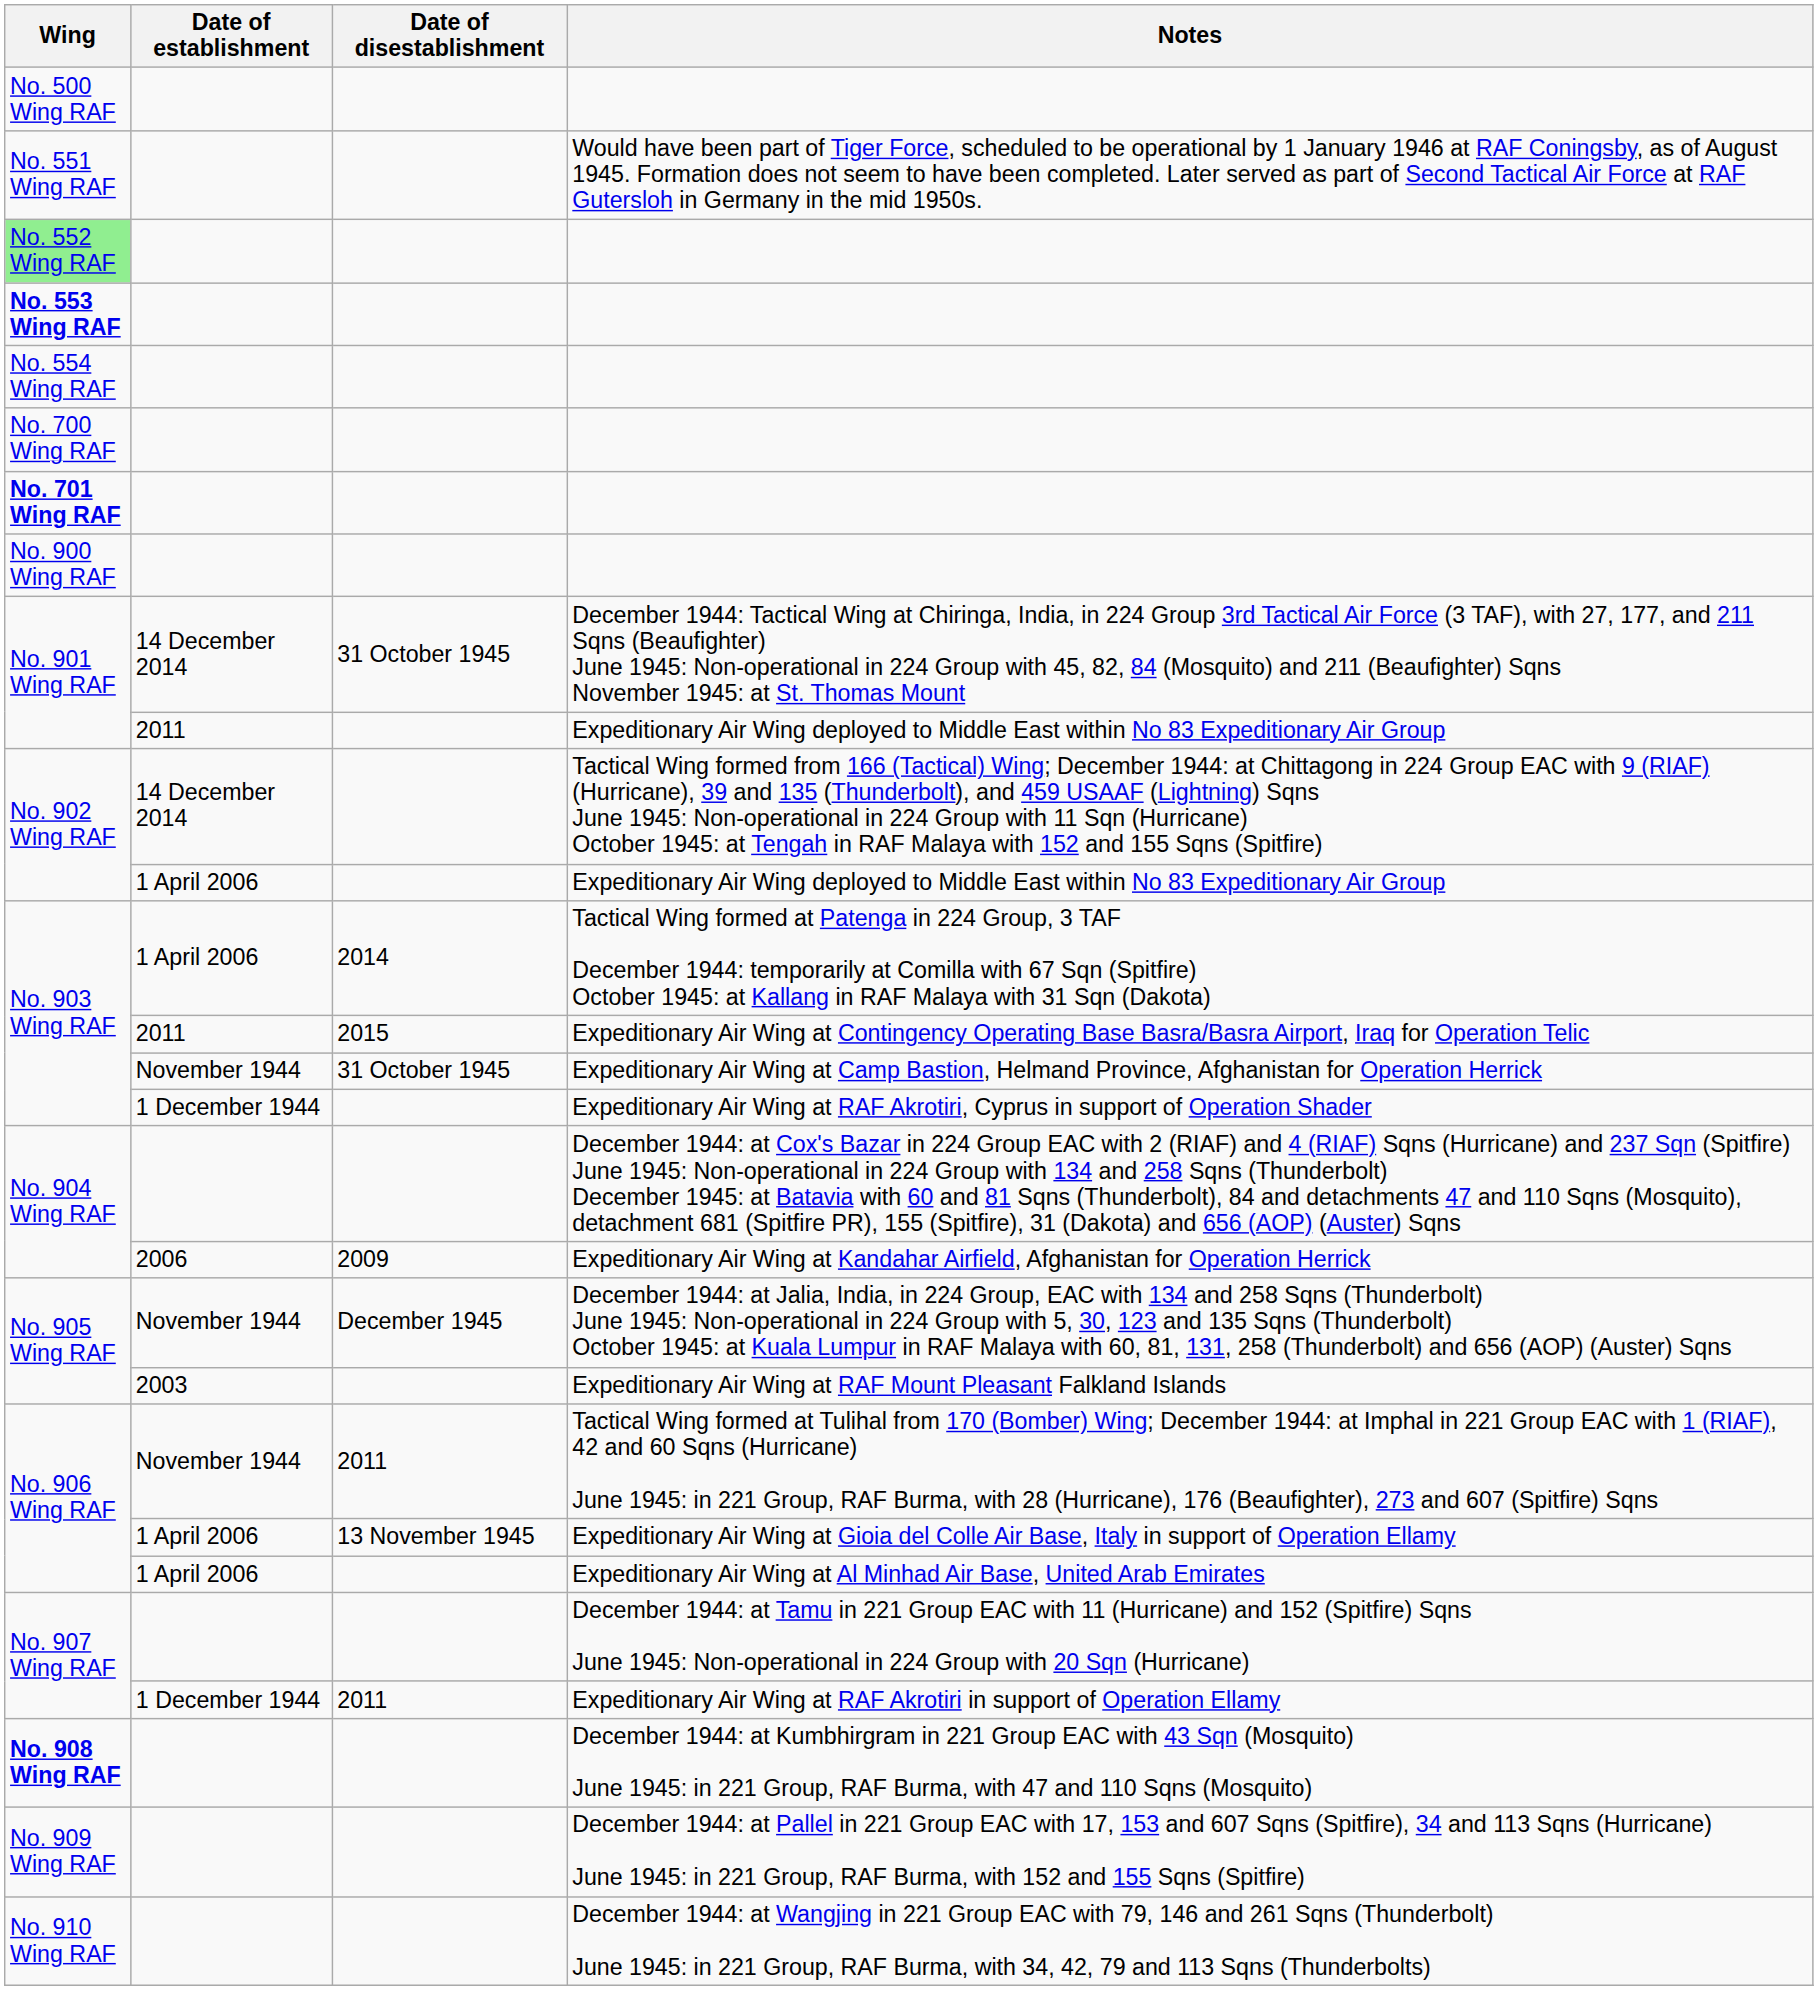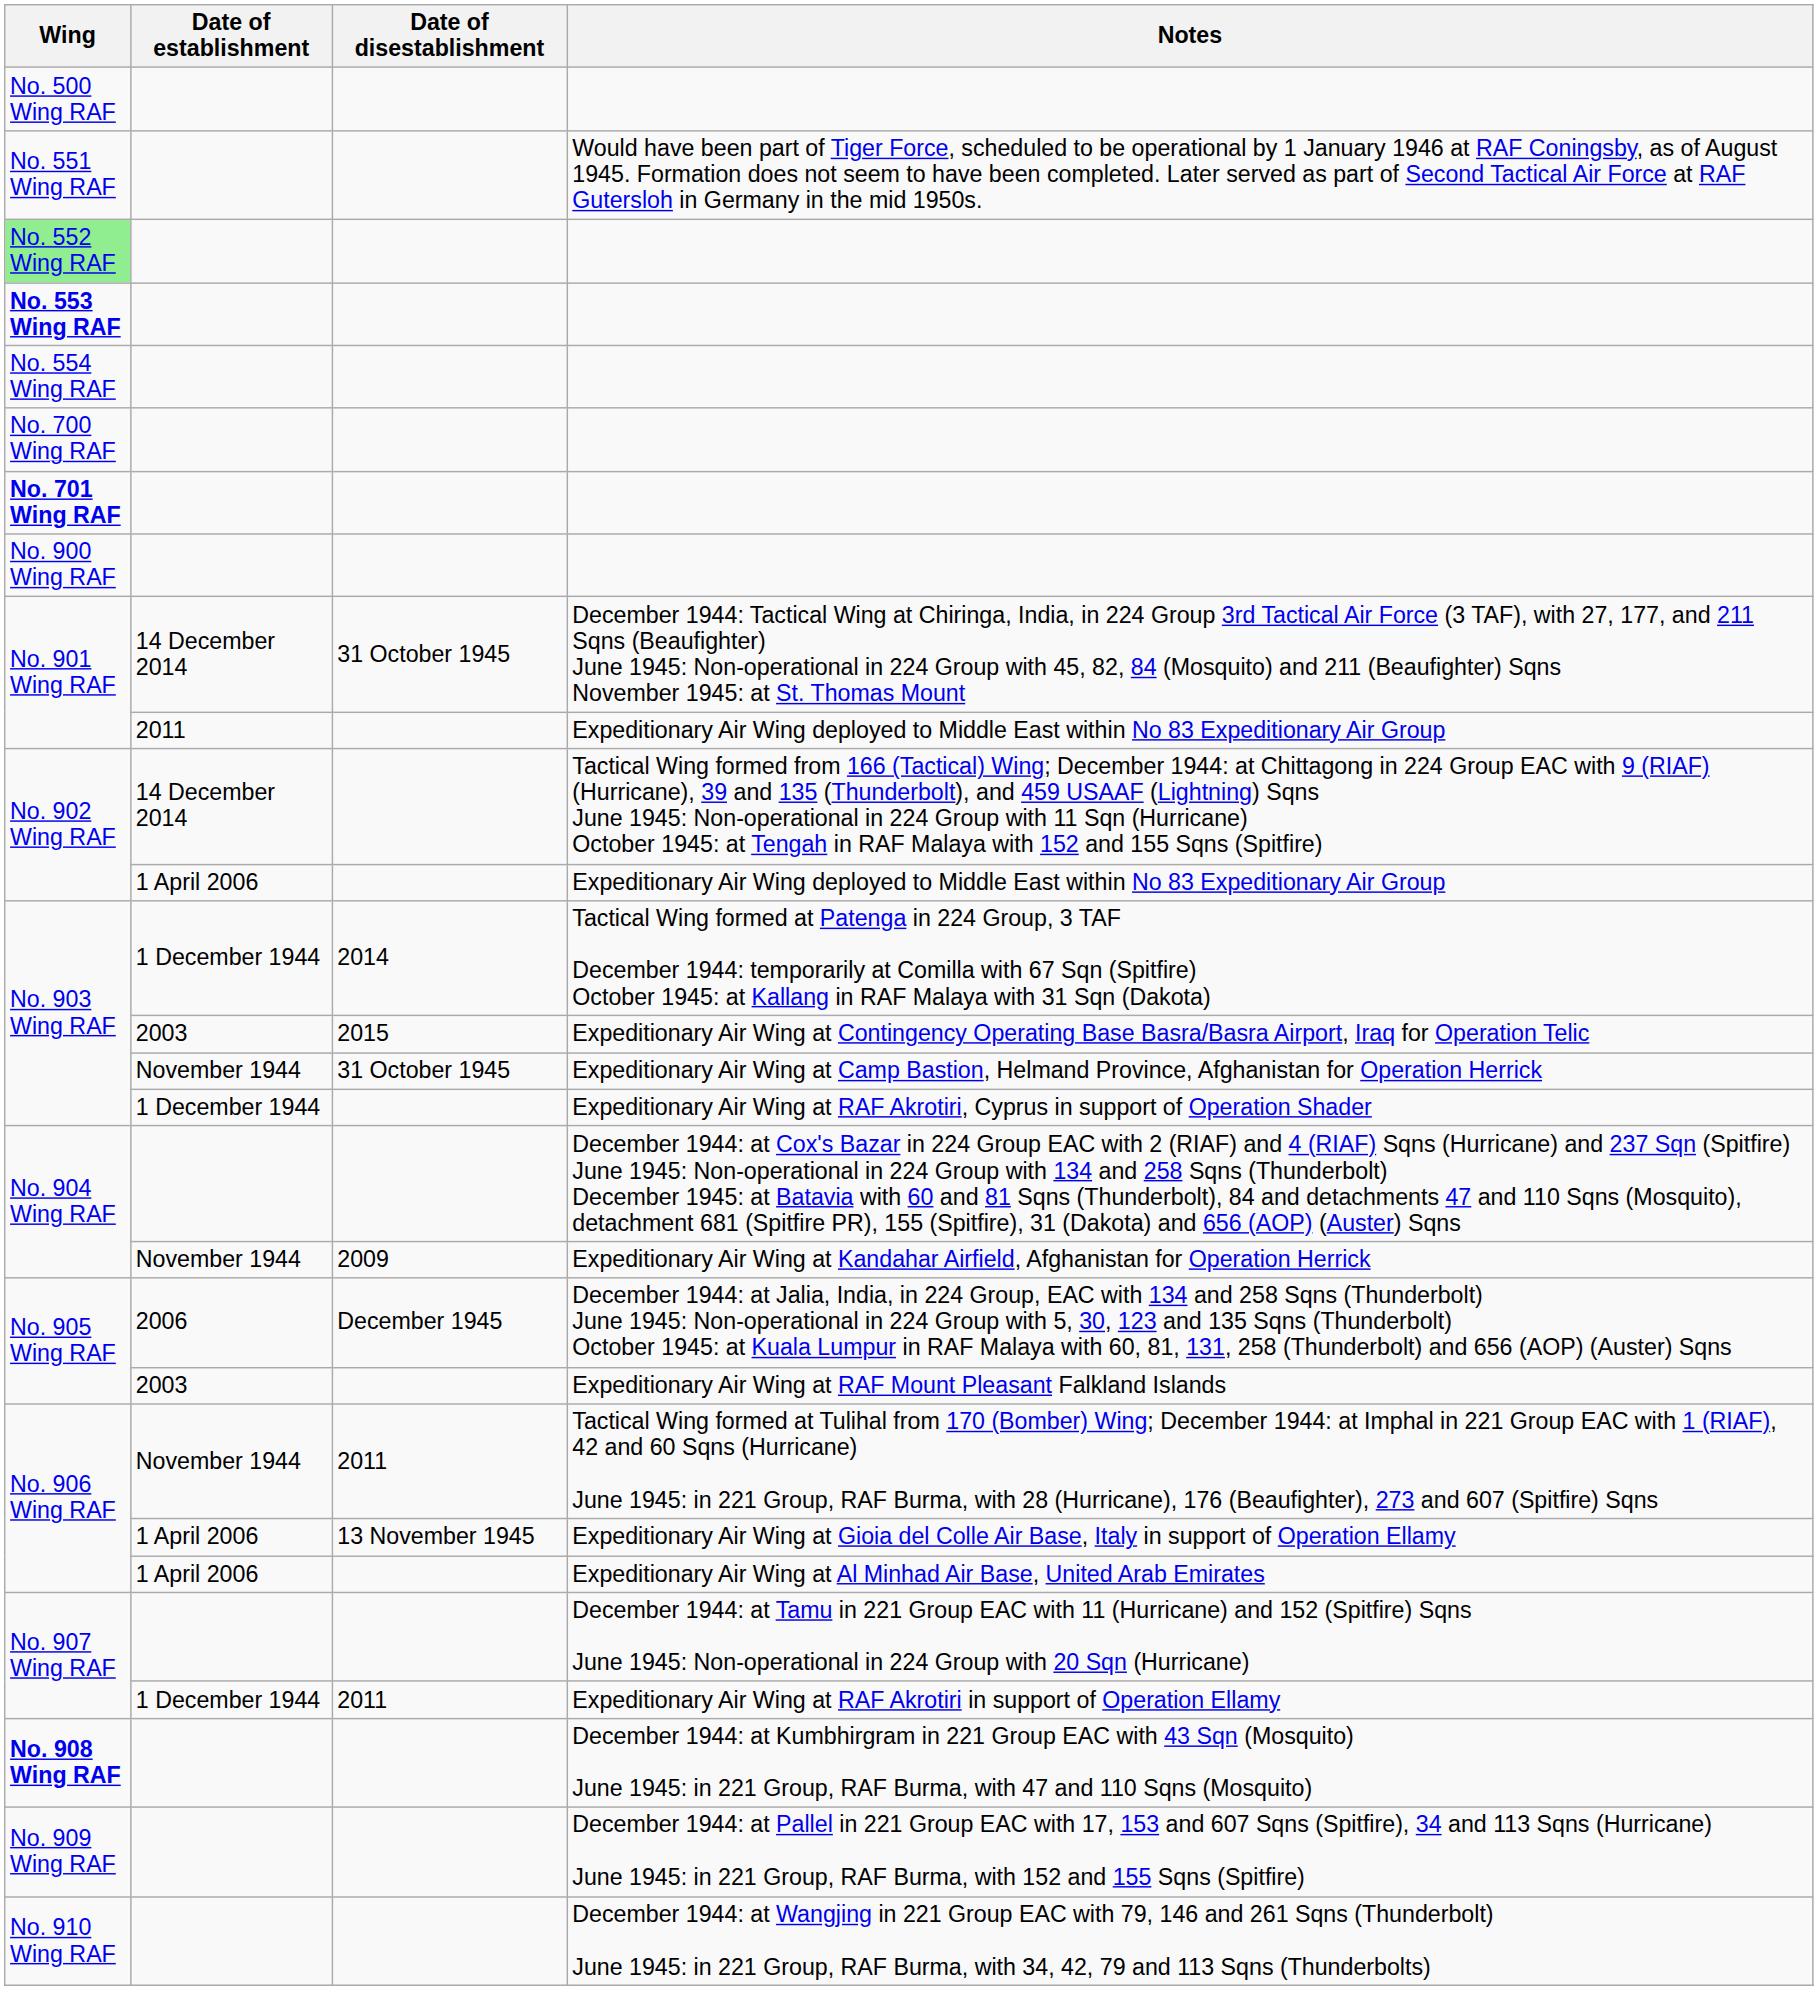(197, 957) 1 April 2006 -> (228, 957) 1 December 1944
(161, 1033) 2011 -> (162, 1033) 2003
(162, 1259) 2006 -> (218, 1259) November 1944
(218, 1322) November 1944 -> (162, 1322) 2006
